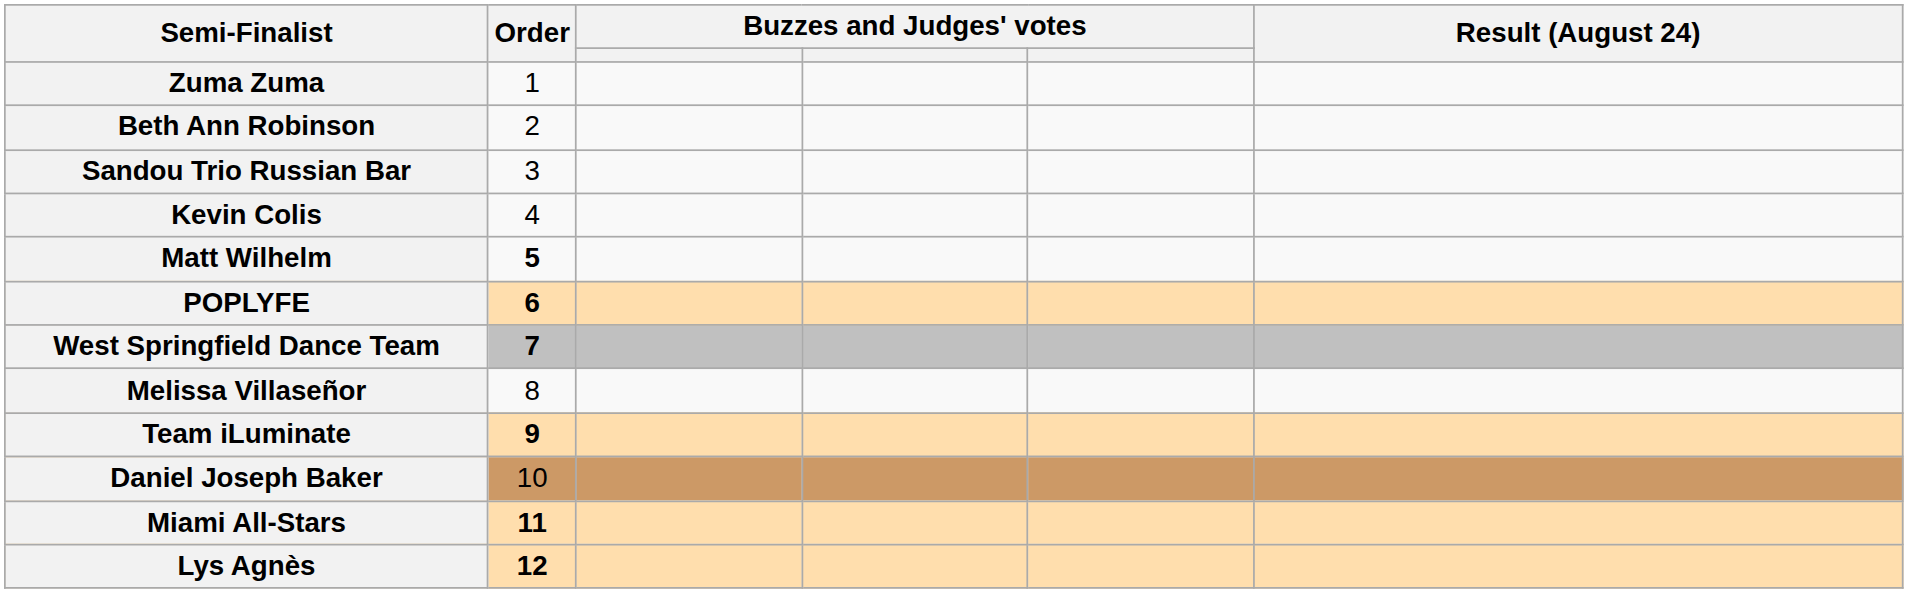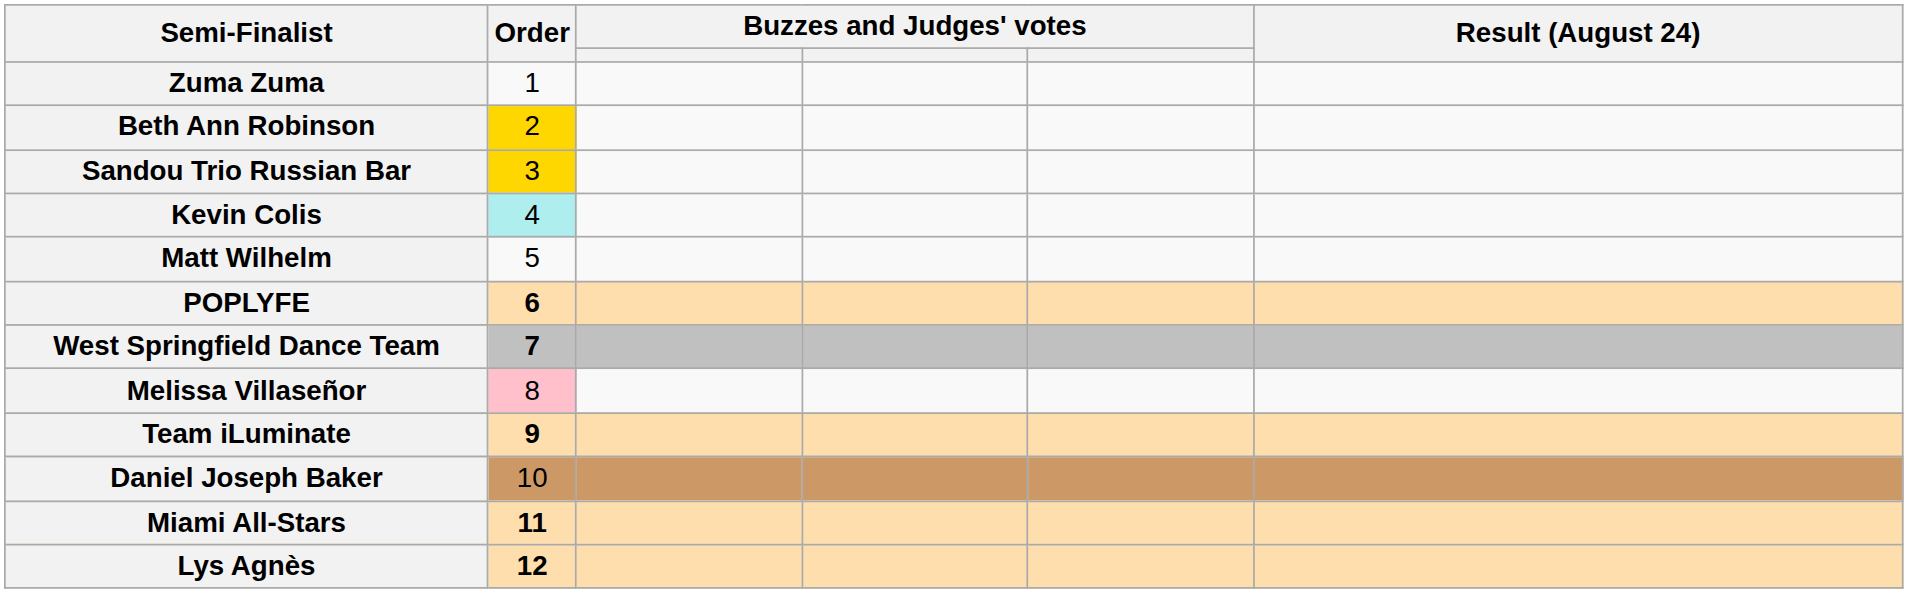(532, 127) no background -> (532, 127) gold background
(532, 170) no background -> (532, 170) gold background
(532, 214) no background -> (532, 214) paleturquoise background
(532, 258) bold -> (532, 258) normal
(532, 390) no background -> (532, 390) pink background
